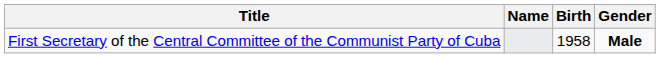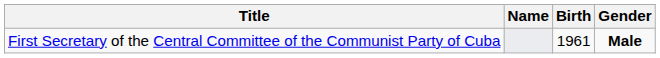(574, 40) 1958 -> (574, 40) 1961
